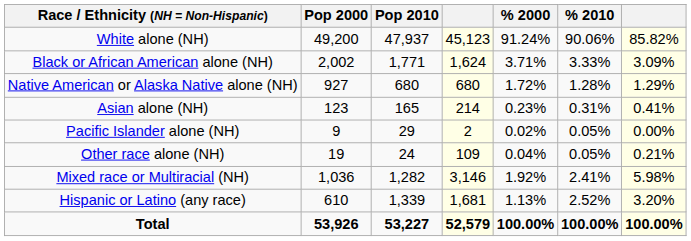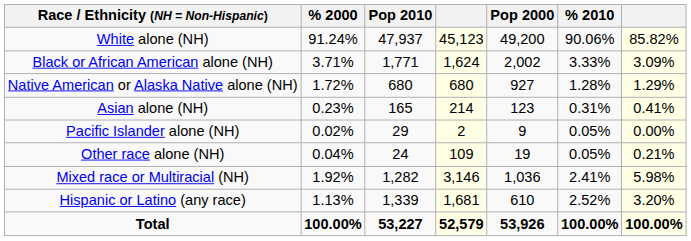columns swapped: (336, 16) <-> (526, 16)
